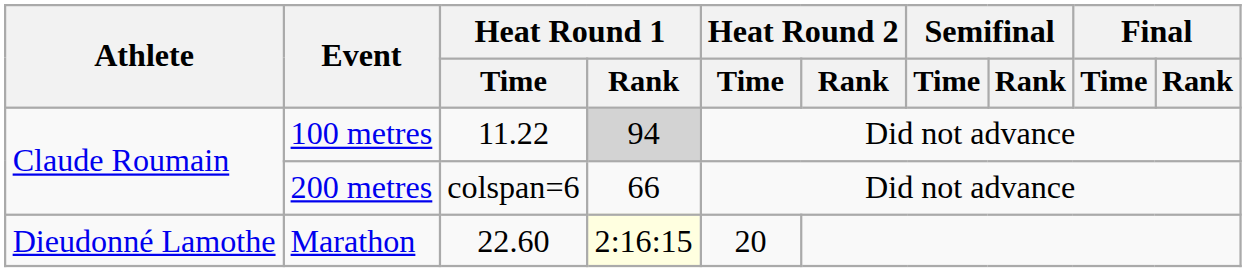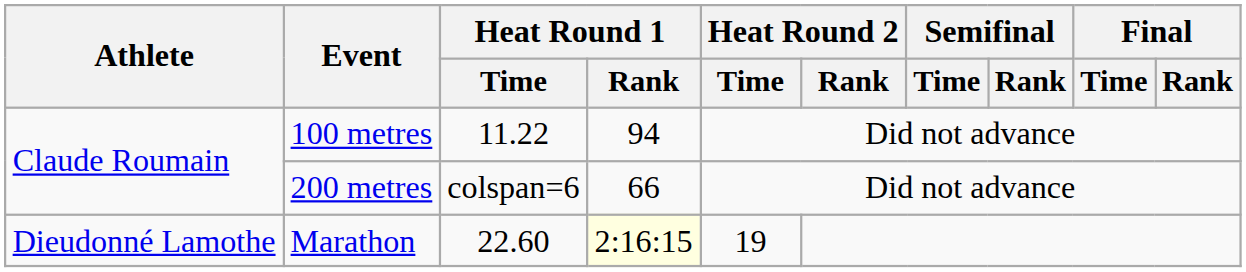(644, 134) lightgrey background -> (644, 134) no background
(750, 240) 20 -> (750, 240) 19
